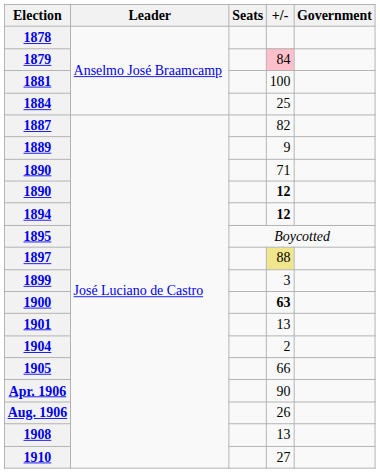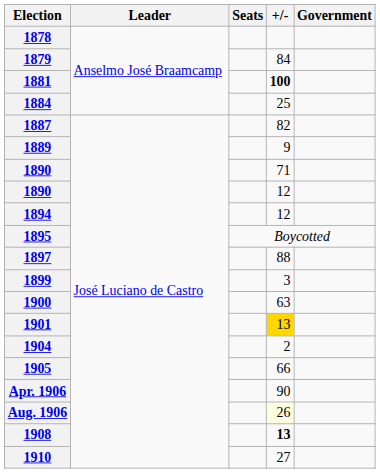(284, 59) pink background -> (284, 59) no background
(280, 81) normal -> (280, 81) bold
(284, 192) bold -> (284, 192) normal
(284, 214) bold -> (284, 214) normal
(284, 258) khaki background -> (284, 258) no background
(284, 302) bold -> (284, 302) normal
(284, 324) no background -> (284, 324) gold background
(284, 412) no background -> (284, 412) lightyellow background
(284, 434) normal -> (284, 434) bold
